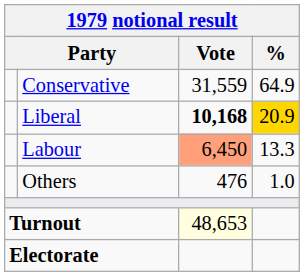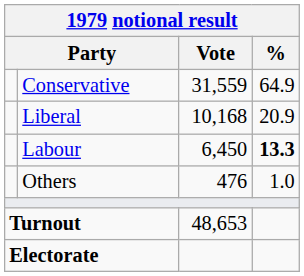(219, 117) bold -> (219, 117) normal
(277, 117) gold background -> (277, 117) no background
(224, 149) lightsalmon background -> (224, 149) no background
(277, 149) normal -> (277, 149) bold
(219, 223) lightyellow background -> (219, 223) no background
